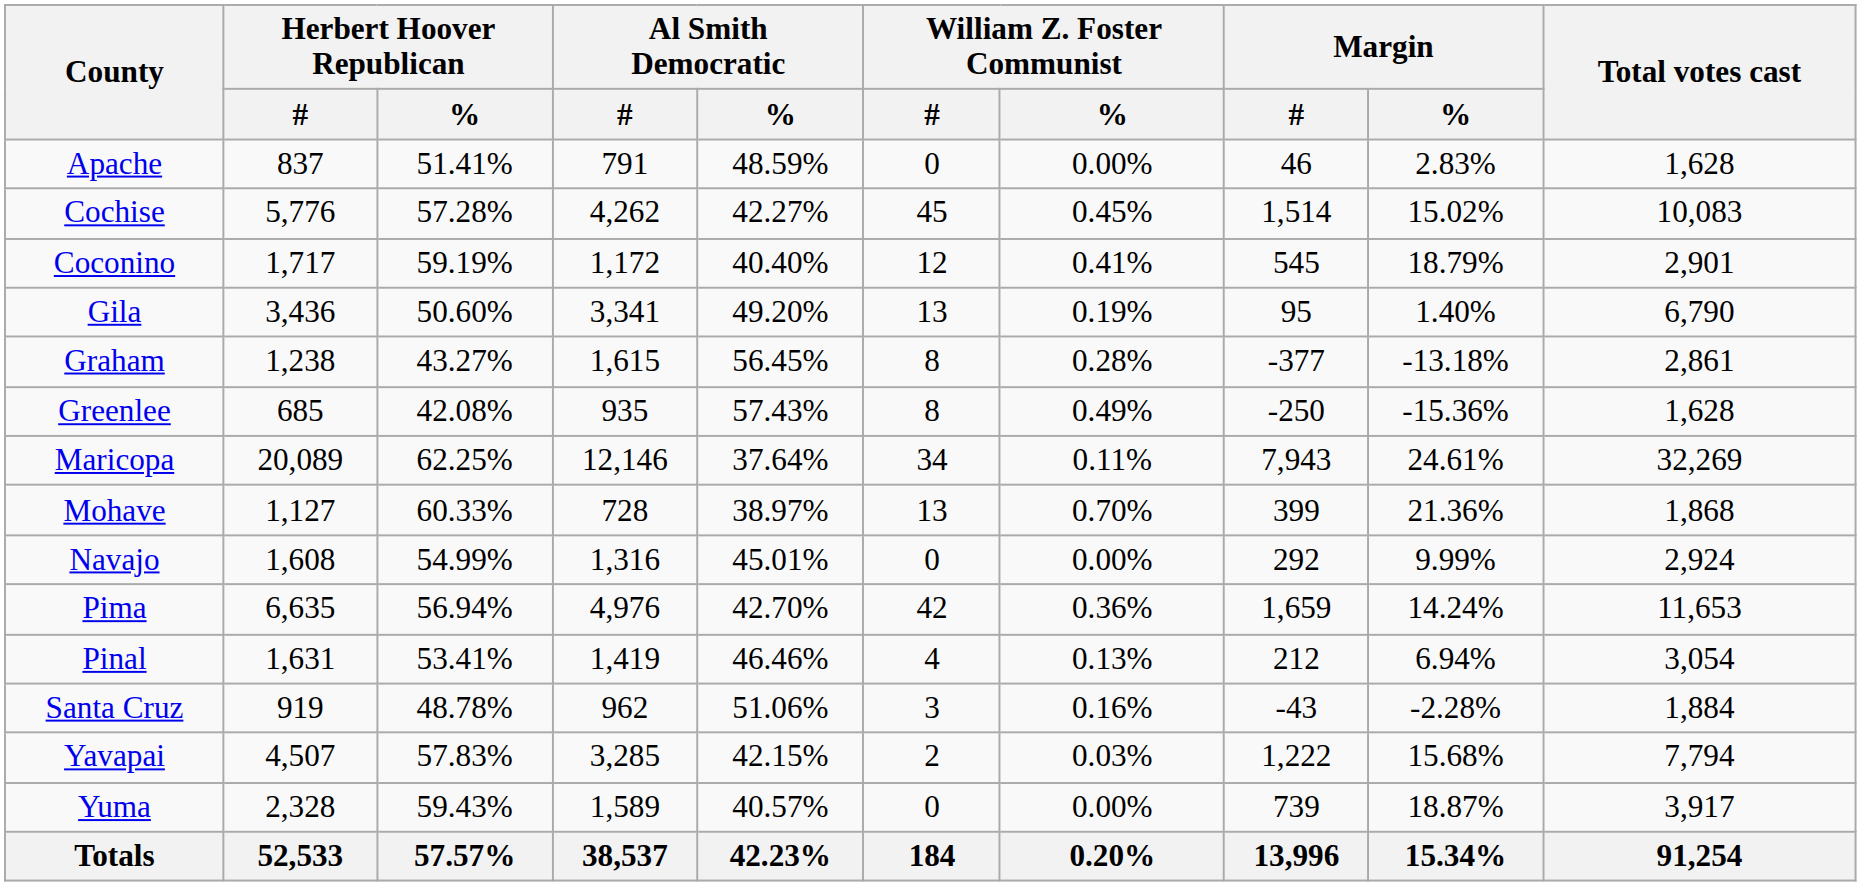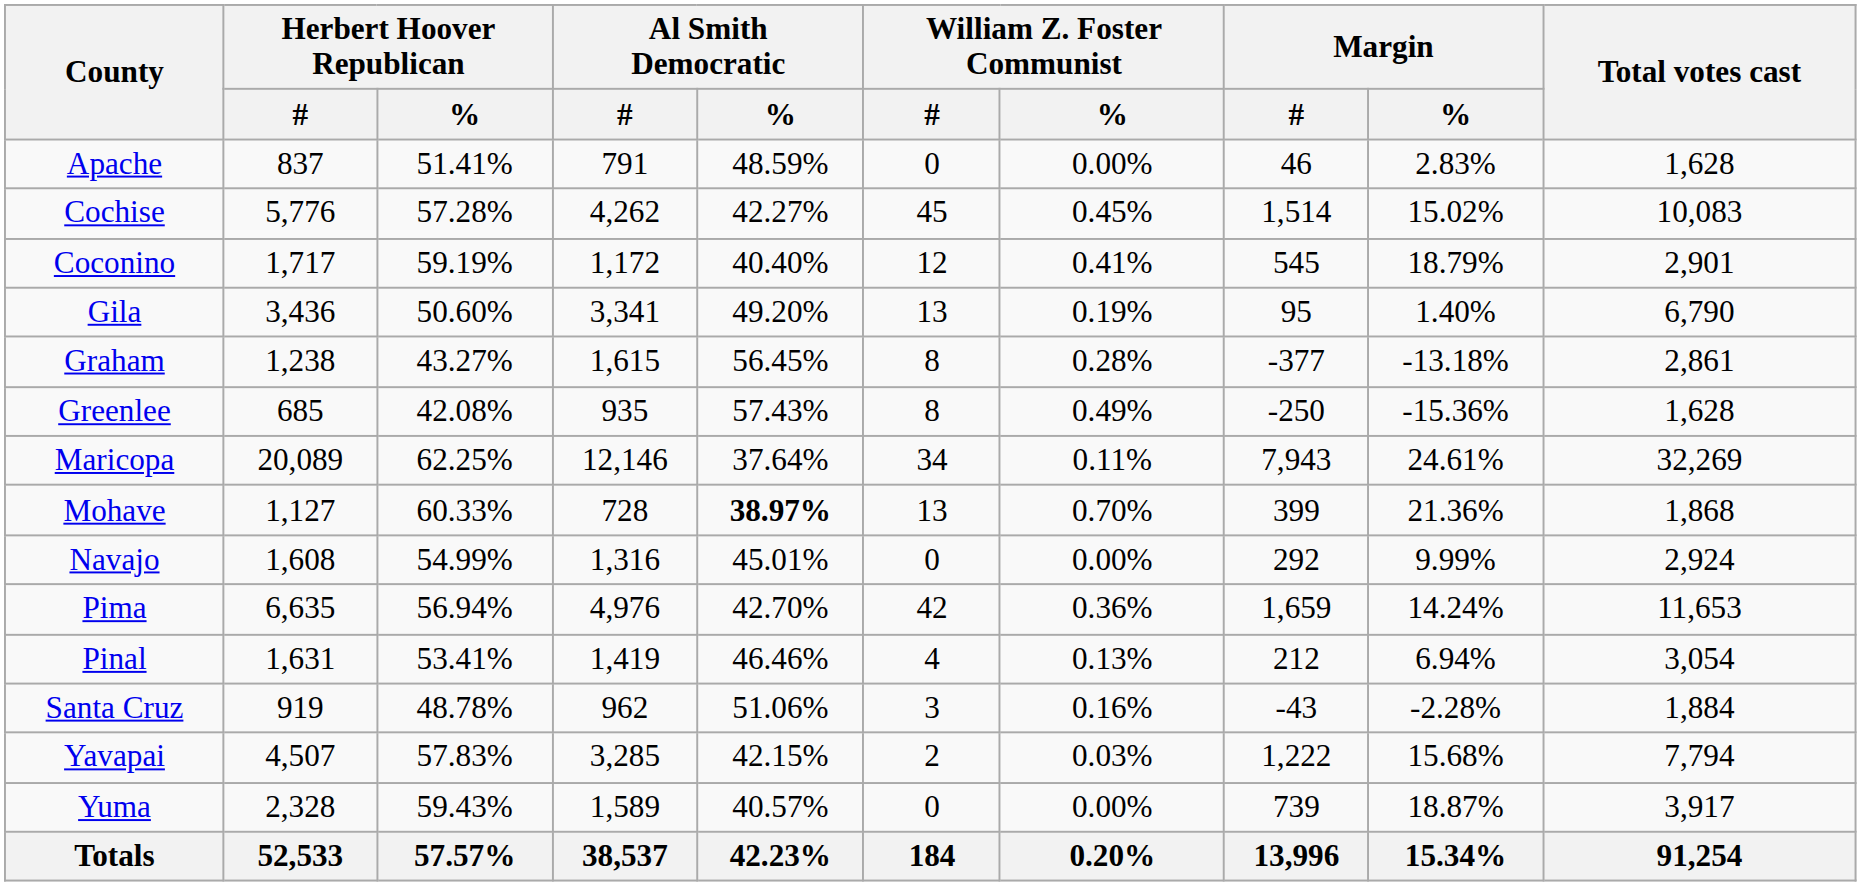(780, 509) normal -> (780, 509) bold
